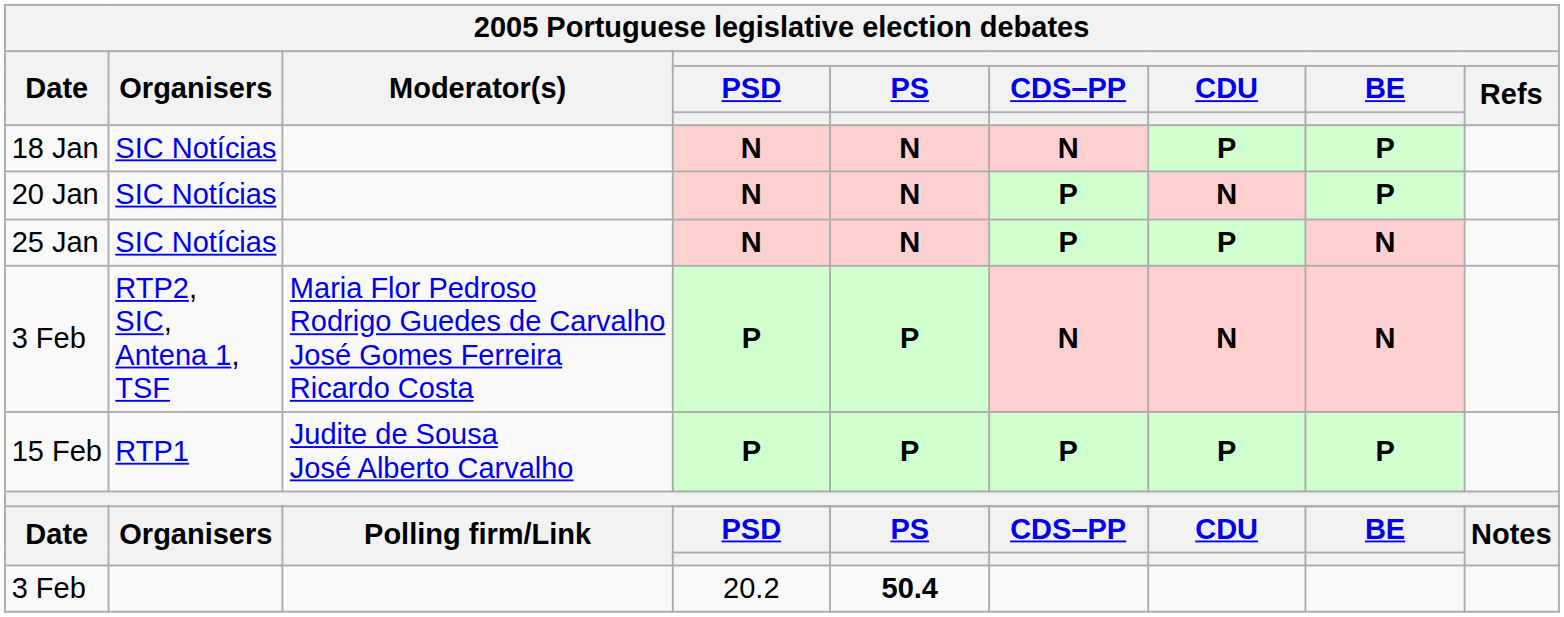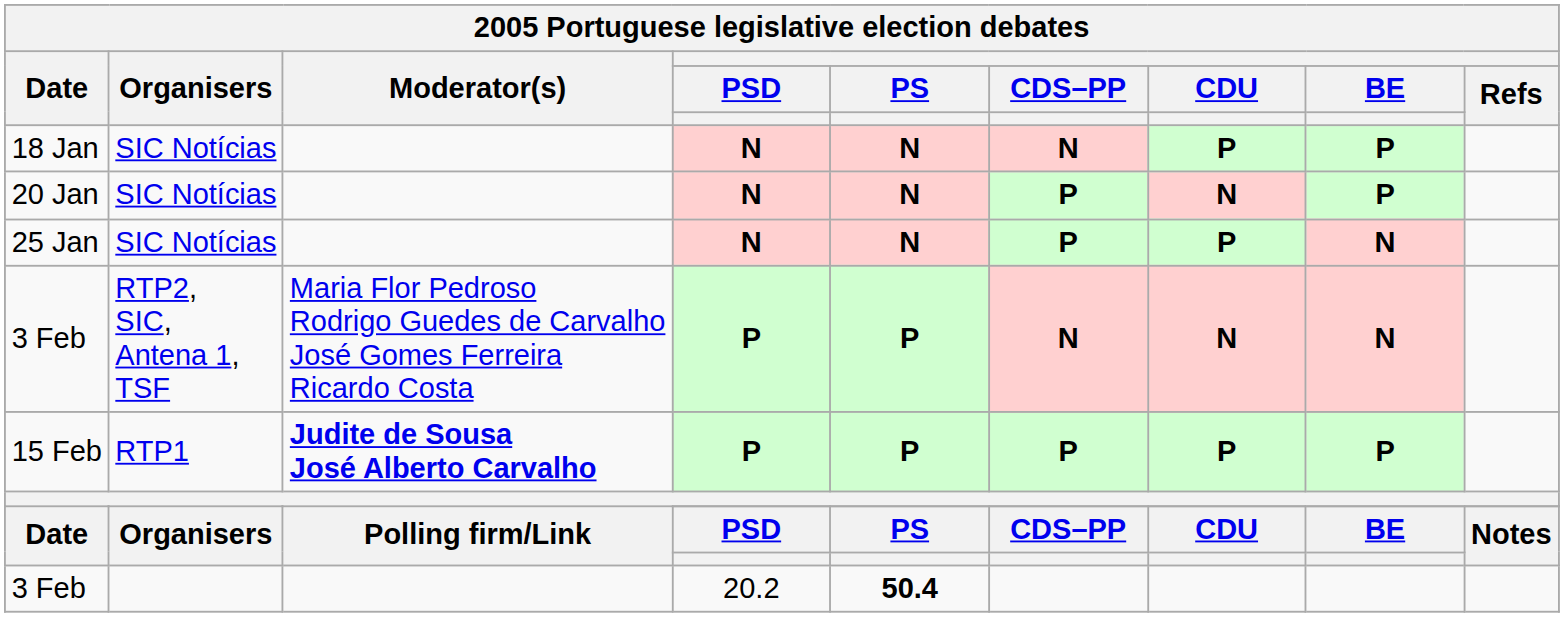(432, 451) normal -> (443, 451) bold
